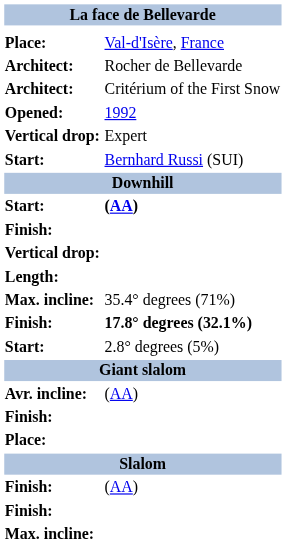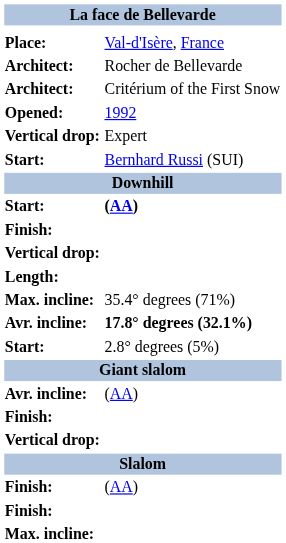(29, 323) Finish: -> (46, 323) Avr. incline:
(26, 440) Place: -> (52, 440) Vertical drop:
